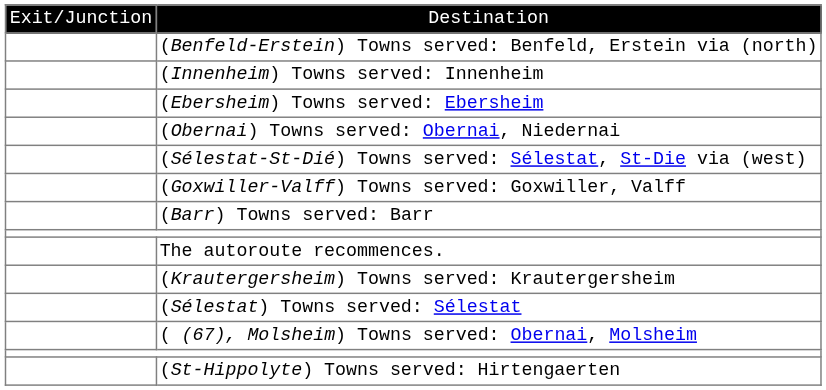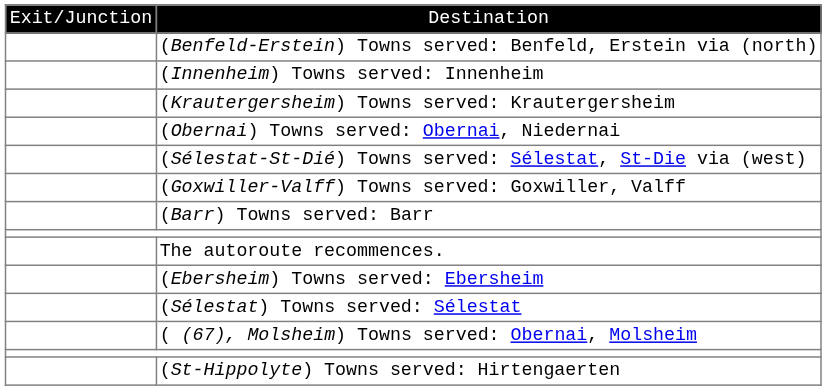(352, 103) (Ebersheim) Towns served: Ebersheim -> (417, 103) (Krautergersheim) Towns served: Krautergersheim
(417, 279) (Krautergersheim) Towns served: Krautergersheim -> (352, 279) (Ebersheim) Towns served: Ebersheim
